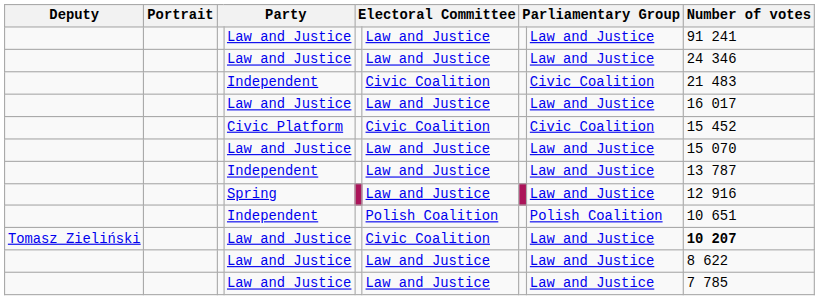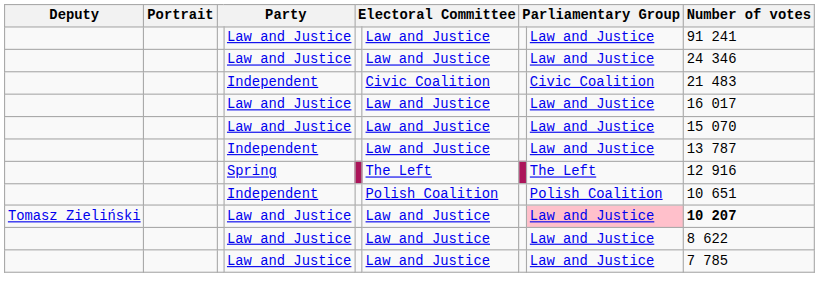- row: (74, 128)
(428, 195) Law and Justice -> (399, 172) The Left
(592, 195) Law and Justice -> (563, 172) The Left
(428, 239) Civic Coalition -> (428, 217) Law and Justice
(592, 239) no background -> (592, 217) pink background
